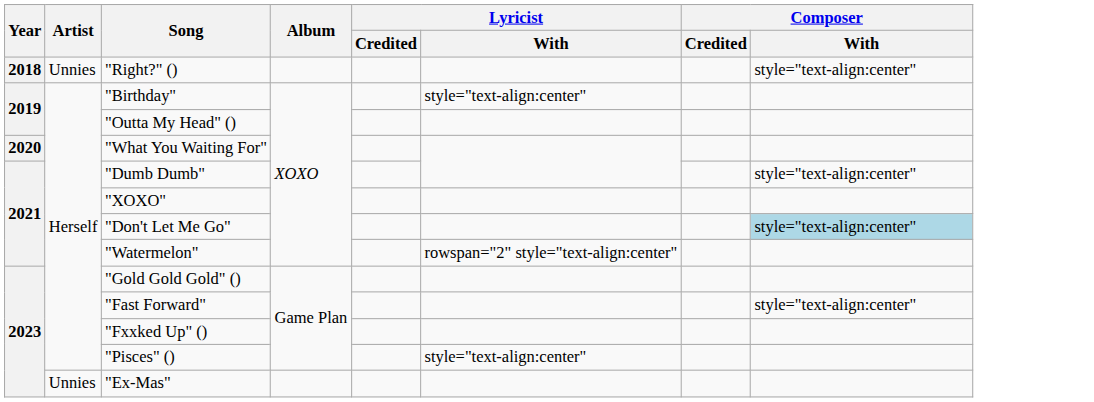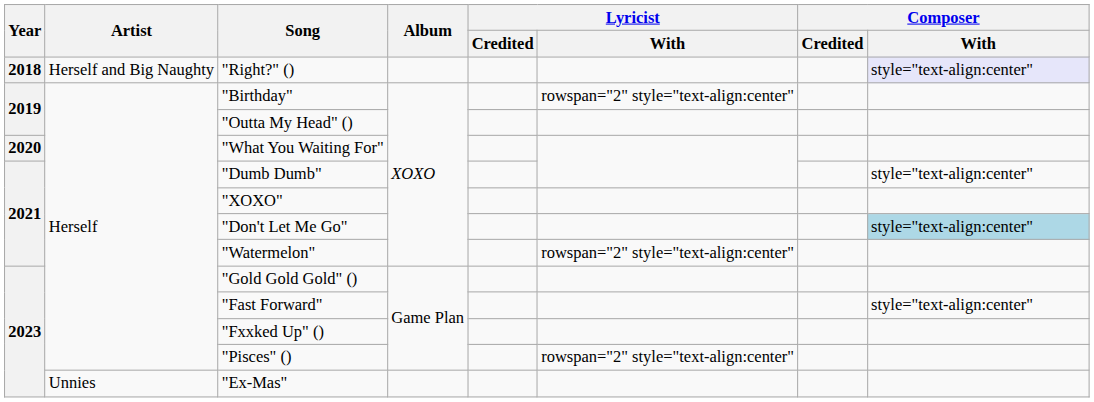(72, 69) Unnies -> (131, 69) Herself and Big Naughty
(835, 69) no background -> (952, 69) lavender background
(505, 95) style="text-align:center" -> (668, 95) rowspan="2" style="text-align:center"
(505, 357) style="text-align:center" -> (668, 357) rowspan="2" style="text-align:center"
